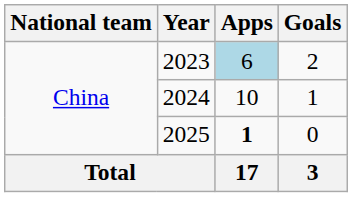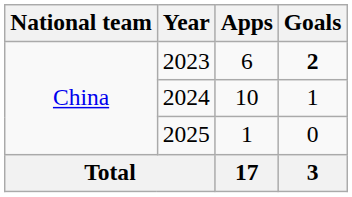(247, 60) lightblue background -> (247, 60) no background
(313, 60) normal -> (313, 60) bold
(247, 135) bold -> (247, 135) normal
